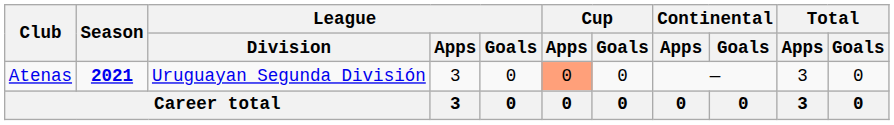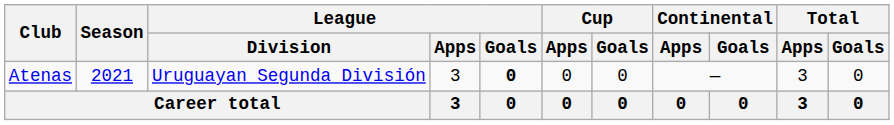(112, 76) bold -> (112, 76) normal
(511, 76) normal -> (511, 76) bold
(567, 76) lightsalmon background -> (567, 76) no background
